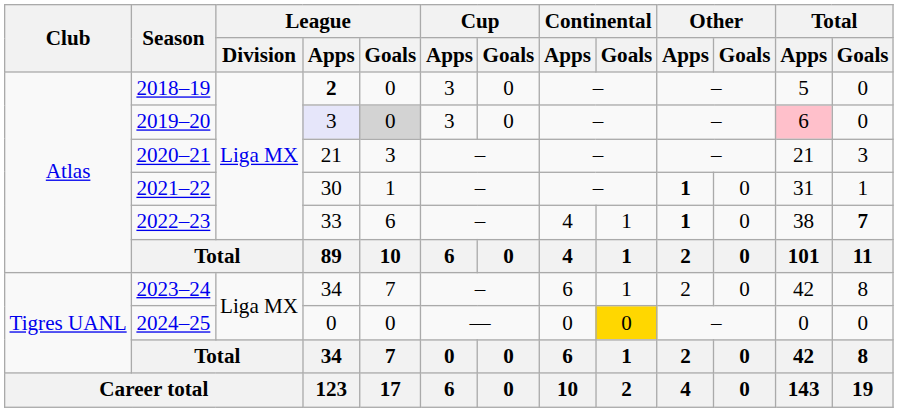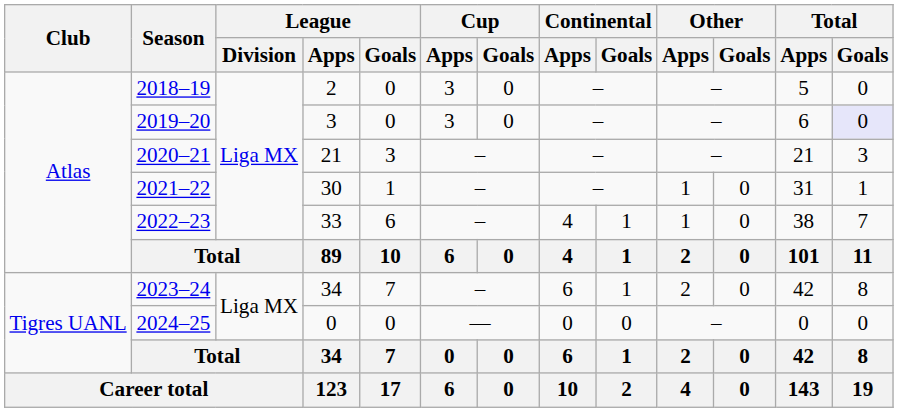(331, 88) bold -> (331, 88) normal
(331, 121) lavender background -> (331, 121) no background
(390, 121) lightgrey background -> (390, 121) no background
(804, 121) pink background -> (804, 121) no background
(863, 121) no background -> (863, 121) lavender background
(686, 188) bold -> (686, 188) normal
(686, 222) bold -> (686, 222) normal
(863, 222) bold -> (863, 222) normal
(627, 322) gold background -> (627, 322) no background
